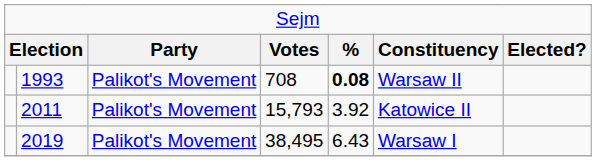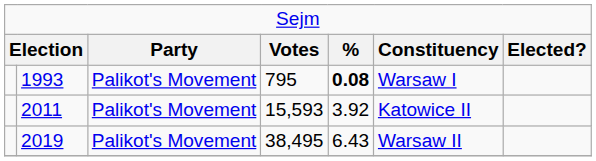(281, 79) 708 -> (281, 79) 795
(420, 79) Warsaw II -> (417, 79) Warsaw I
(294, 110) 15,793 -> (294, 110) 15,593
(417, 140) Warsaw I -> (420, 140) Warsaw II
